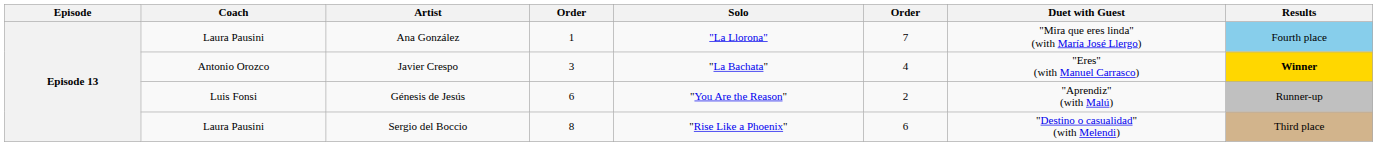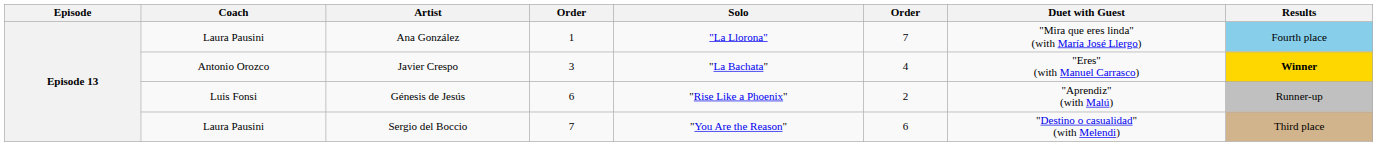(738, 96) "You Are the Reason" -> (738, 96) "Rise Like a Phoenix"
(571, 126) 8 -> (571, 126) 7
(738, 126) "Rise Like a Phoenix" -> (738, 126) "You Are the Reason"
